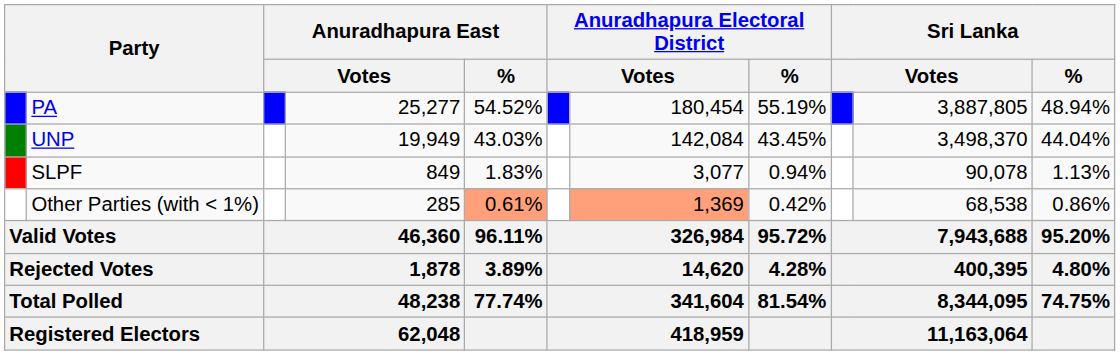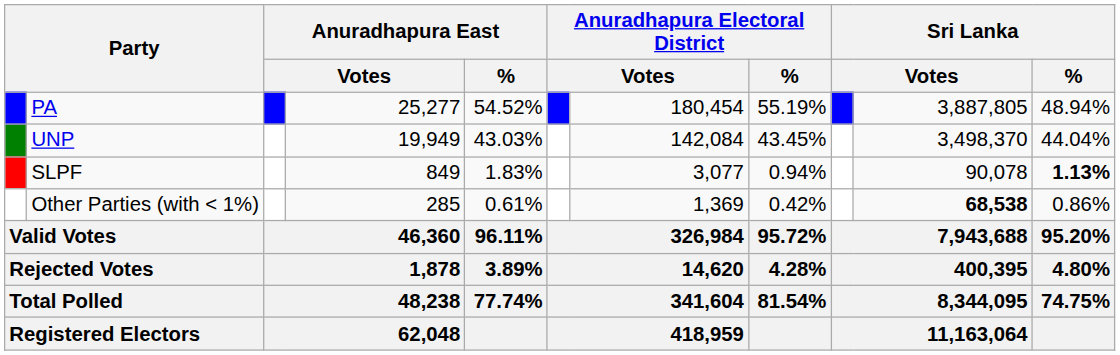(1081, 172) normal -> (1081, 172) bold
(514, 204) lightsalmon background -> (514, 204) no background
(718, 204) lightsalmon background -> (718, 204) no background
(996, 204) normal -> (996, 204) bold
